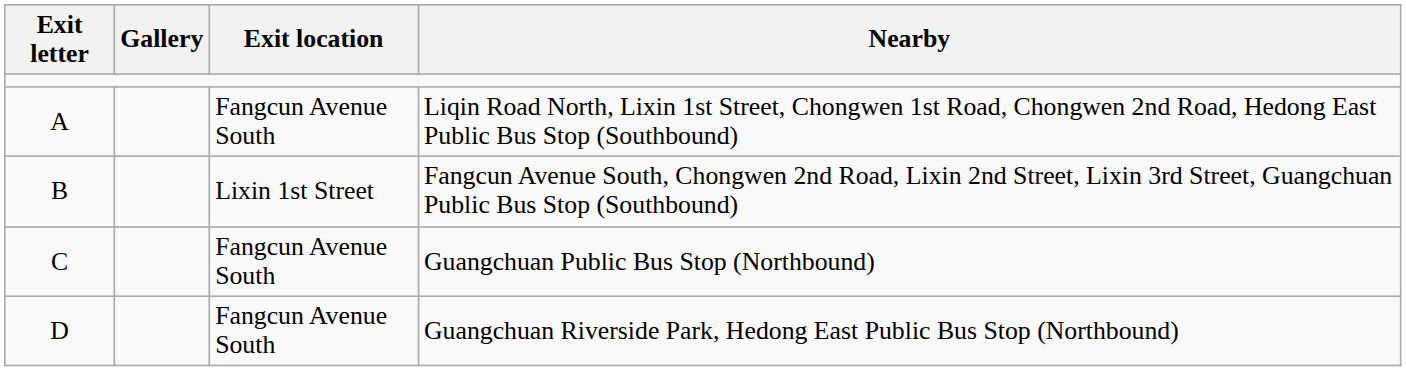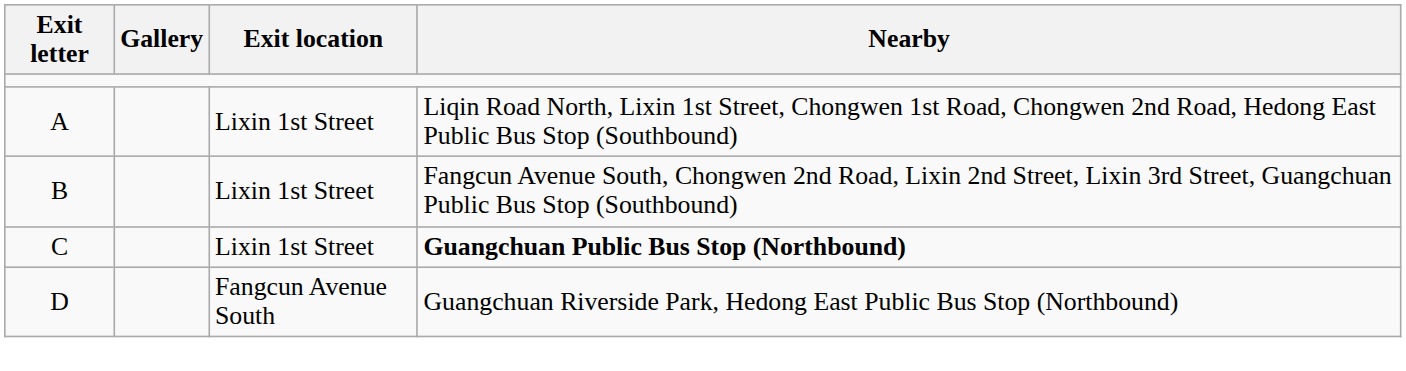(301, 121) Fangcun Avenue South -> (294, 121) Lixin 1st Street
(301, 260) Fangcun Avenue South -> (294, 246) Lixin 1st Street
(649, 260) normal -> (665, 246) bold
